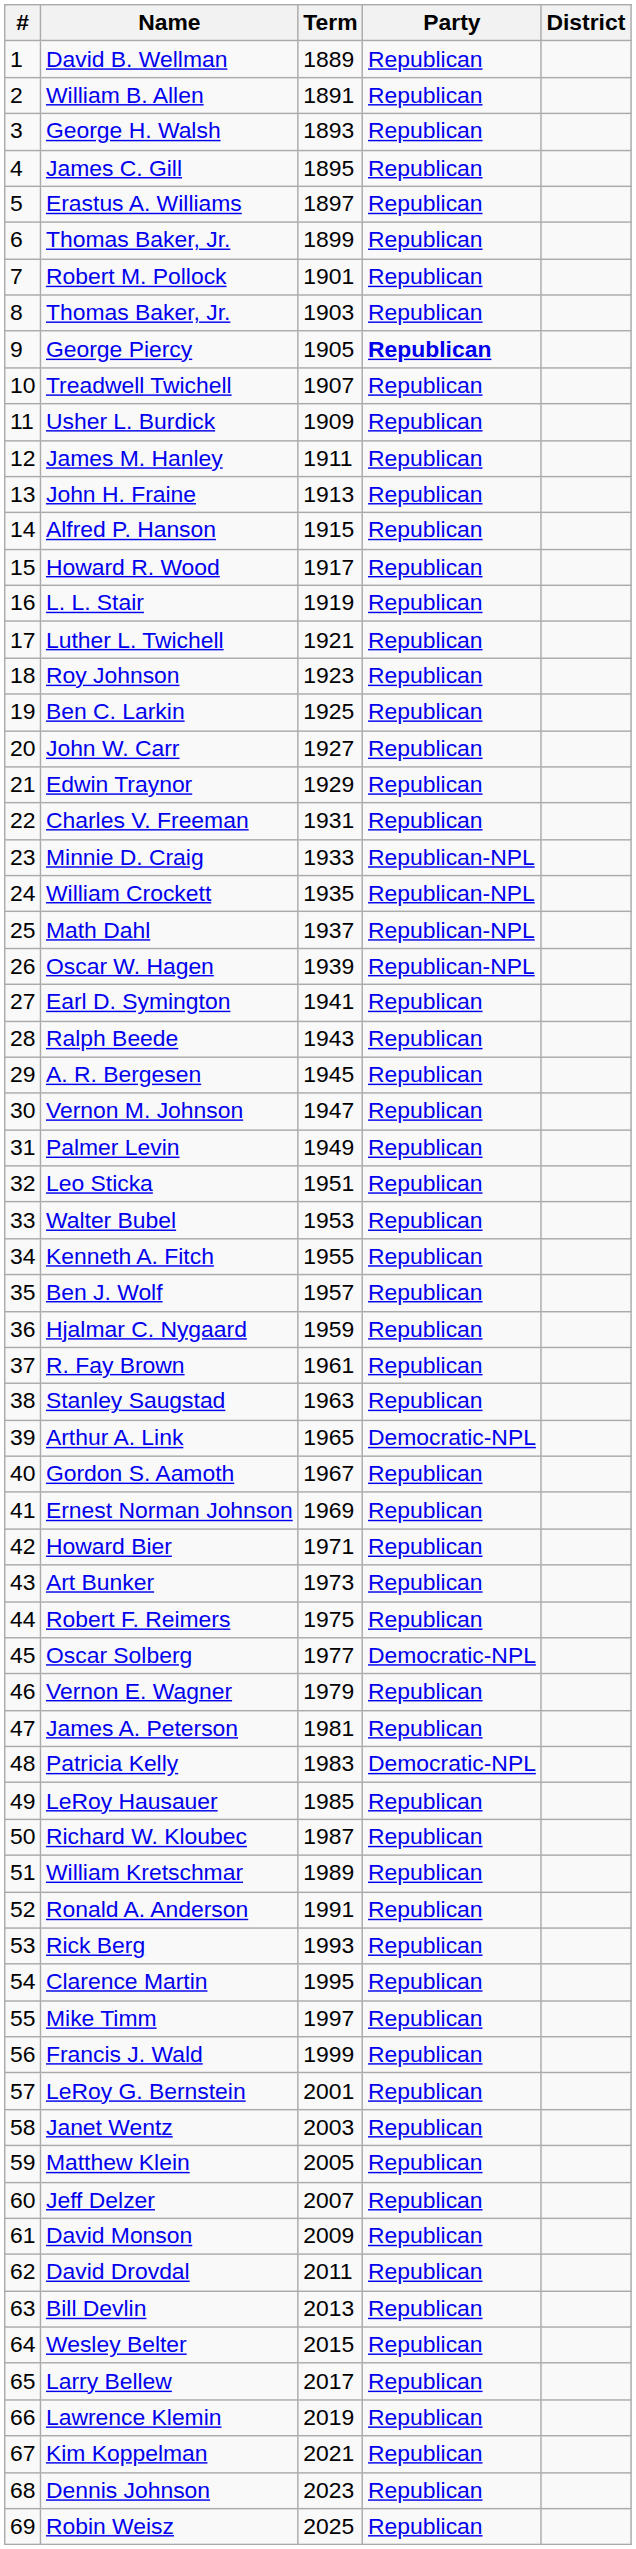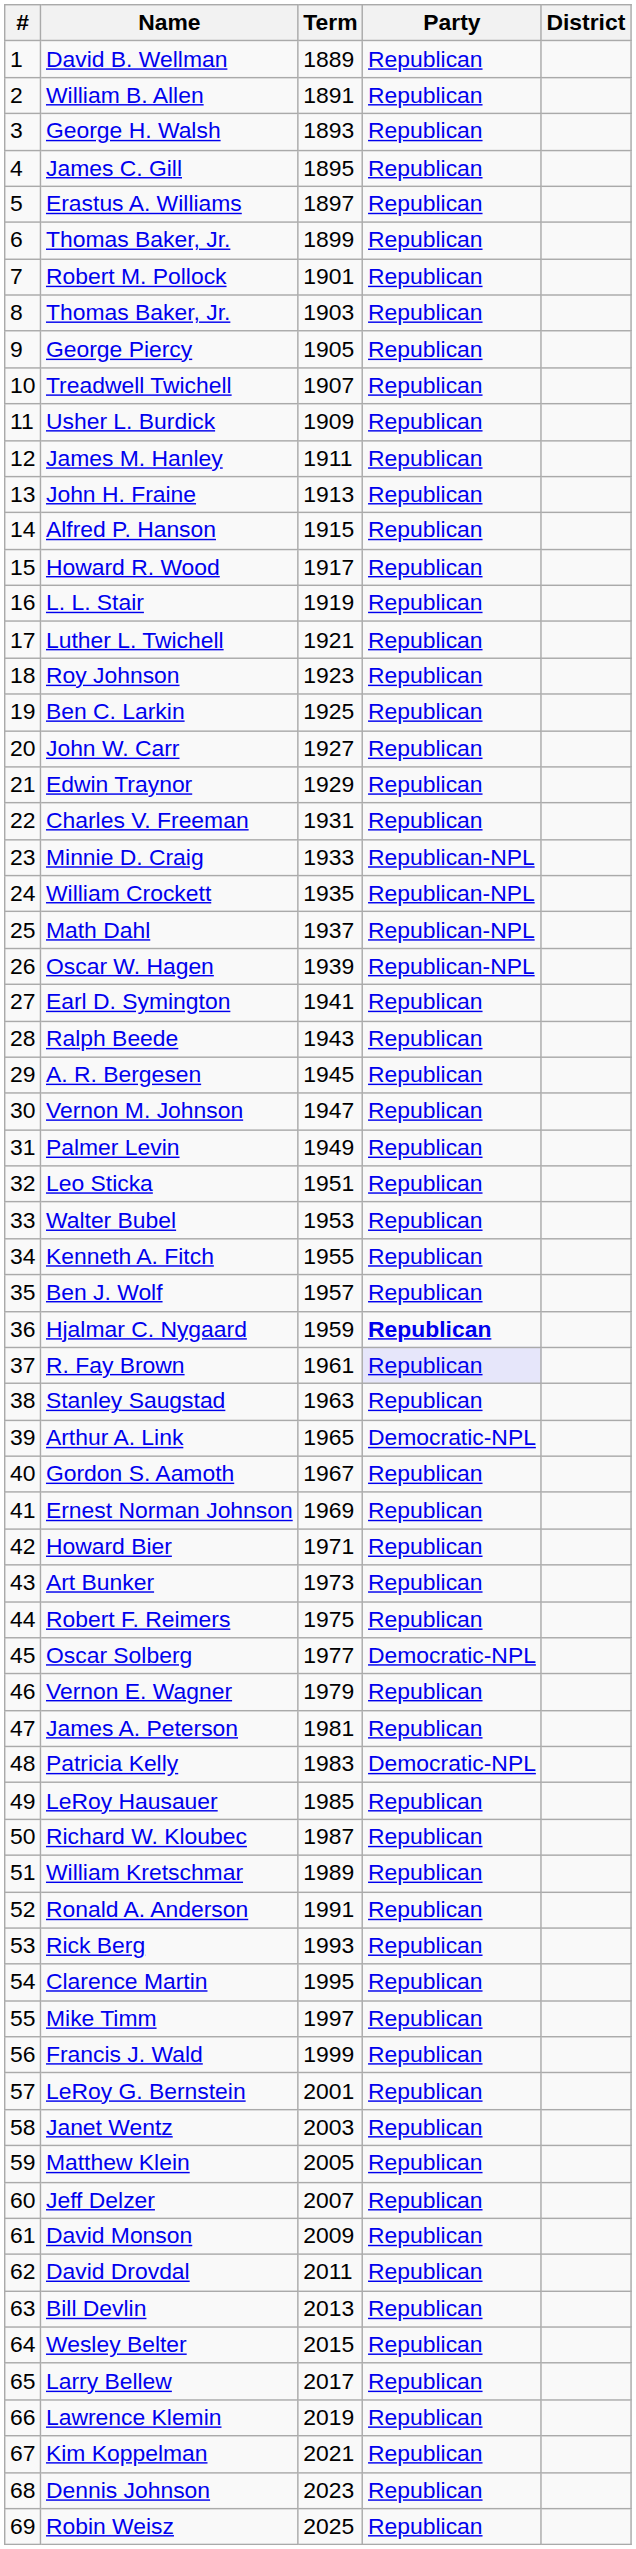(430, 349) bold -> (425, 349) normal
(425, 1328) normal -> (430, 1328) bold
(425, 1365) no background -> (425, 1365) lavender background
